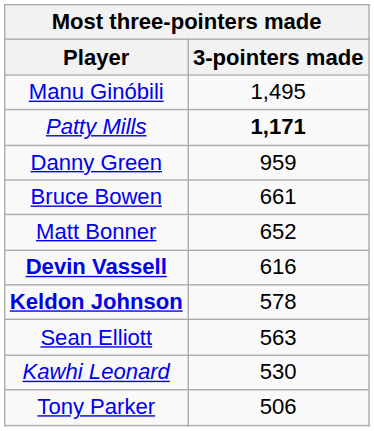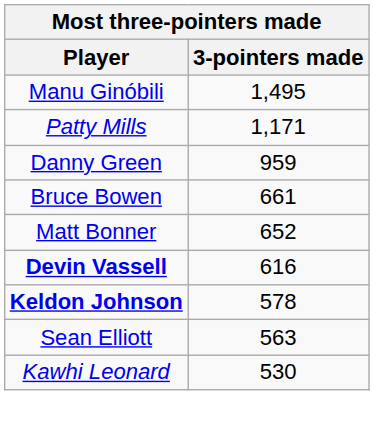(278, 127) bold -> (278, 127) normal
- row: (96, 407)
